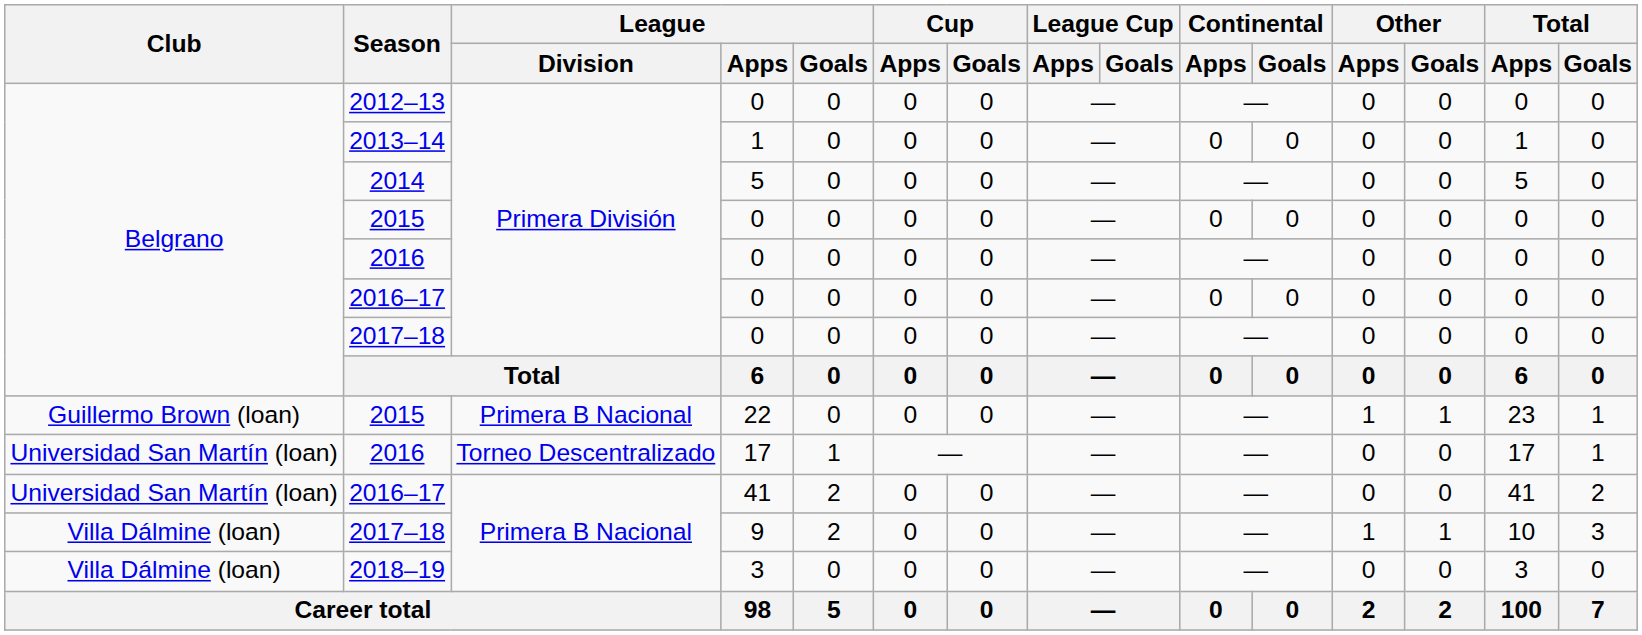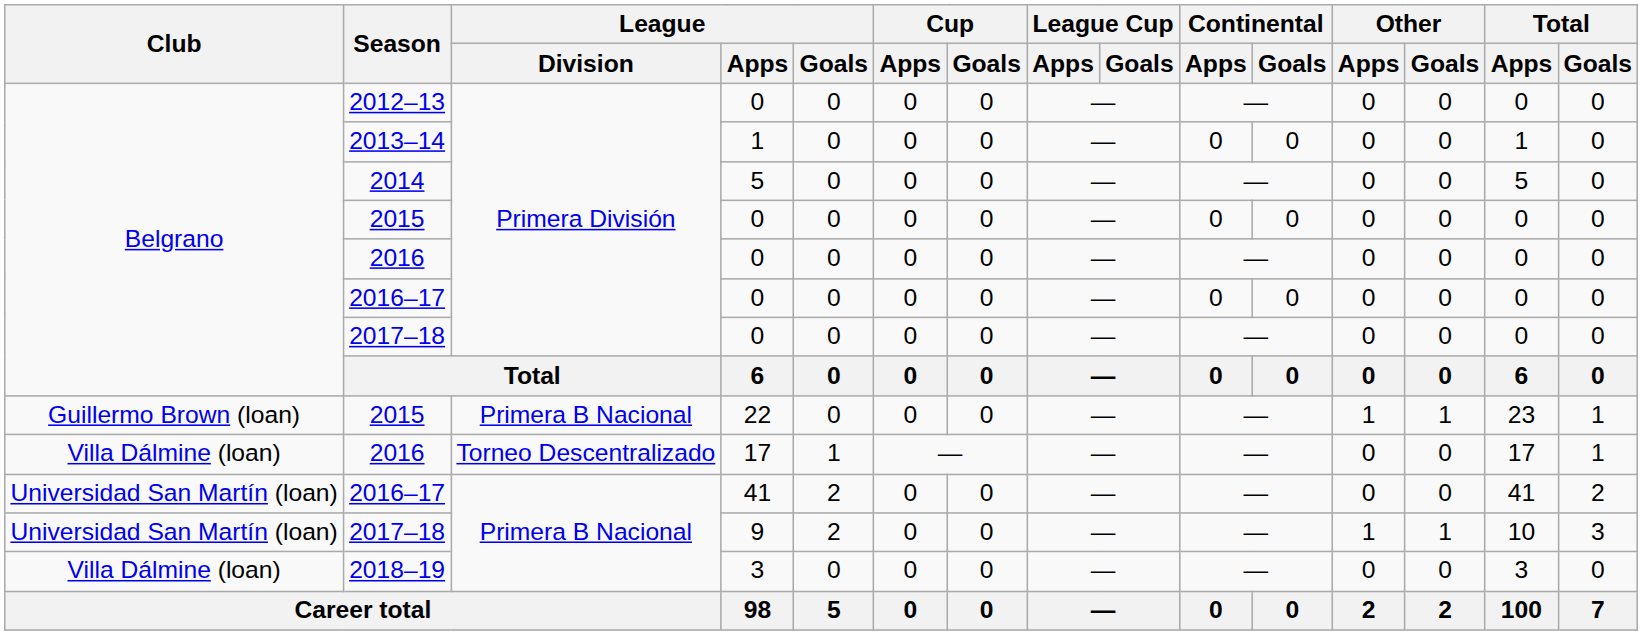(174, 453) Universidad San Martín (loan) -> (174, 453) Villa Dálmine (loan)
(174, 532) Villa Dálmine (loan) -> (174, 532) Universidad San Martín (loan)
